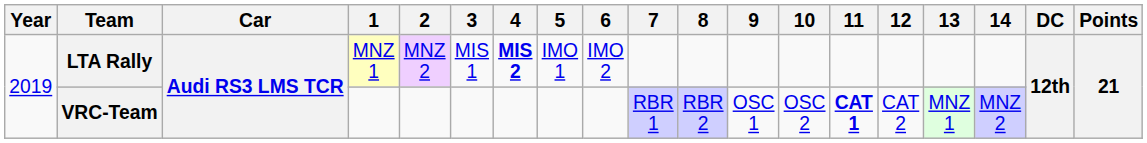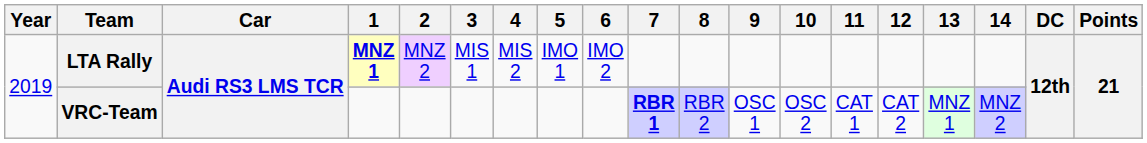(374, 61) normal -> (374, 61) bold
(515, 61) bold -> (515, 61) normal
(653, 112) normal -> (654, 112) bold
(854, 112) bold -> (854, 112) normal
